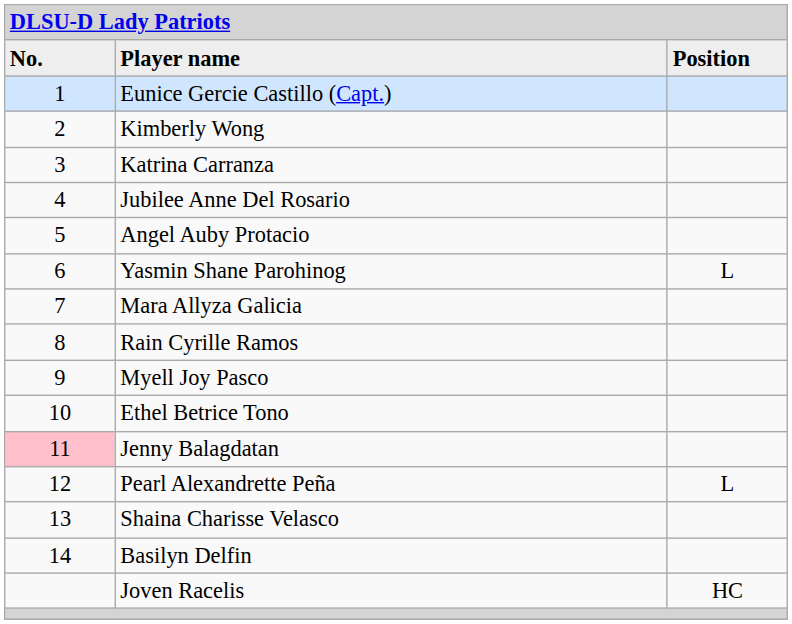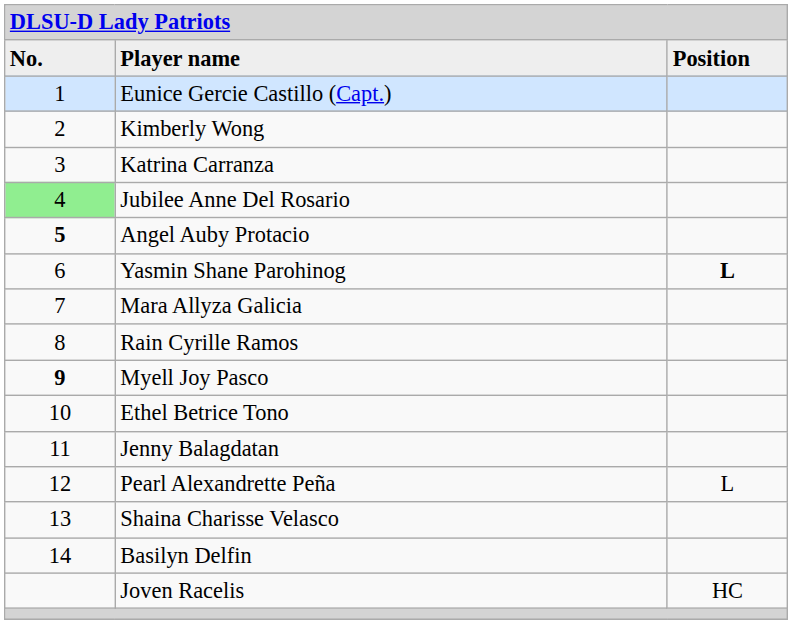(60, 199) no background -> (60, 199) lightgreen background
(60, 235) normal -> (60, 235) bold
(727, 270) normal -> (727, 270) bold
(60, 377) normal -> (60, 377) bold
(60, 448) pink background -> (60, 448) no background
